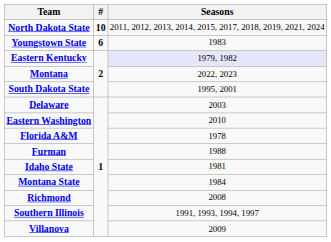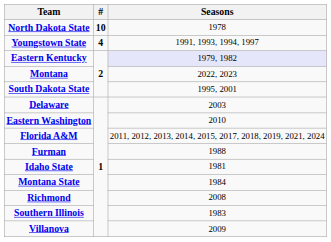(217, 27) 2011, 2012, 2013, 2014, 2015, 2017, 2018, 2019, 2021, 2024 -> (217, 27) 1978
(101, 43) 6 -> (101, 43) 4
(217, 43) 1983 -> (217, 43) 1991, 1993, 1994, 1997
(217, 136) 1978 -> (217, 136) 2011, 2012, 2013, 2014, 2015, 2017, 2018, 2019, 2021, 2024
(217, 213) 1991, 1993, 1994, 1997 -> (217, 213) 1983
